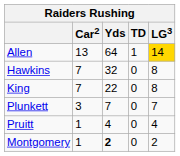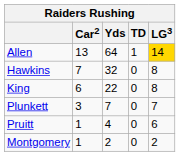(79, 88) 7 -> (79, 88) 6
(154, 124) 4 -> (154, 124) 6
(108, 142) bold -> (108, 142) normal
